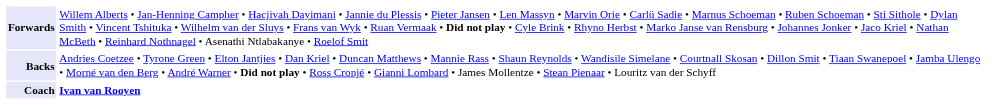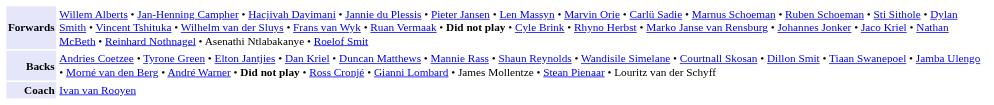(100, 90) bold -> (98, 90) normal
